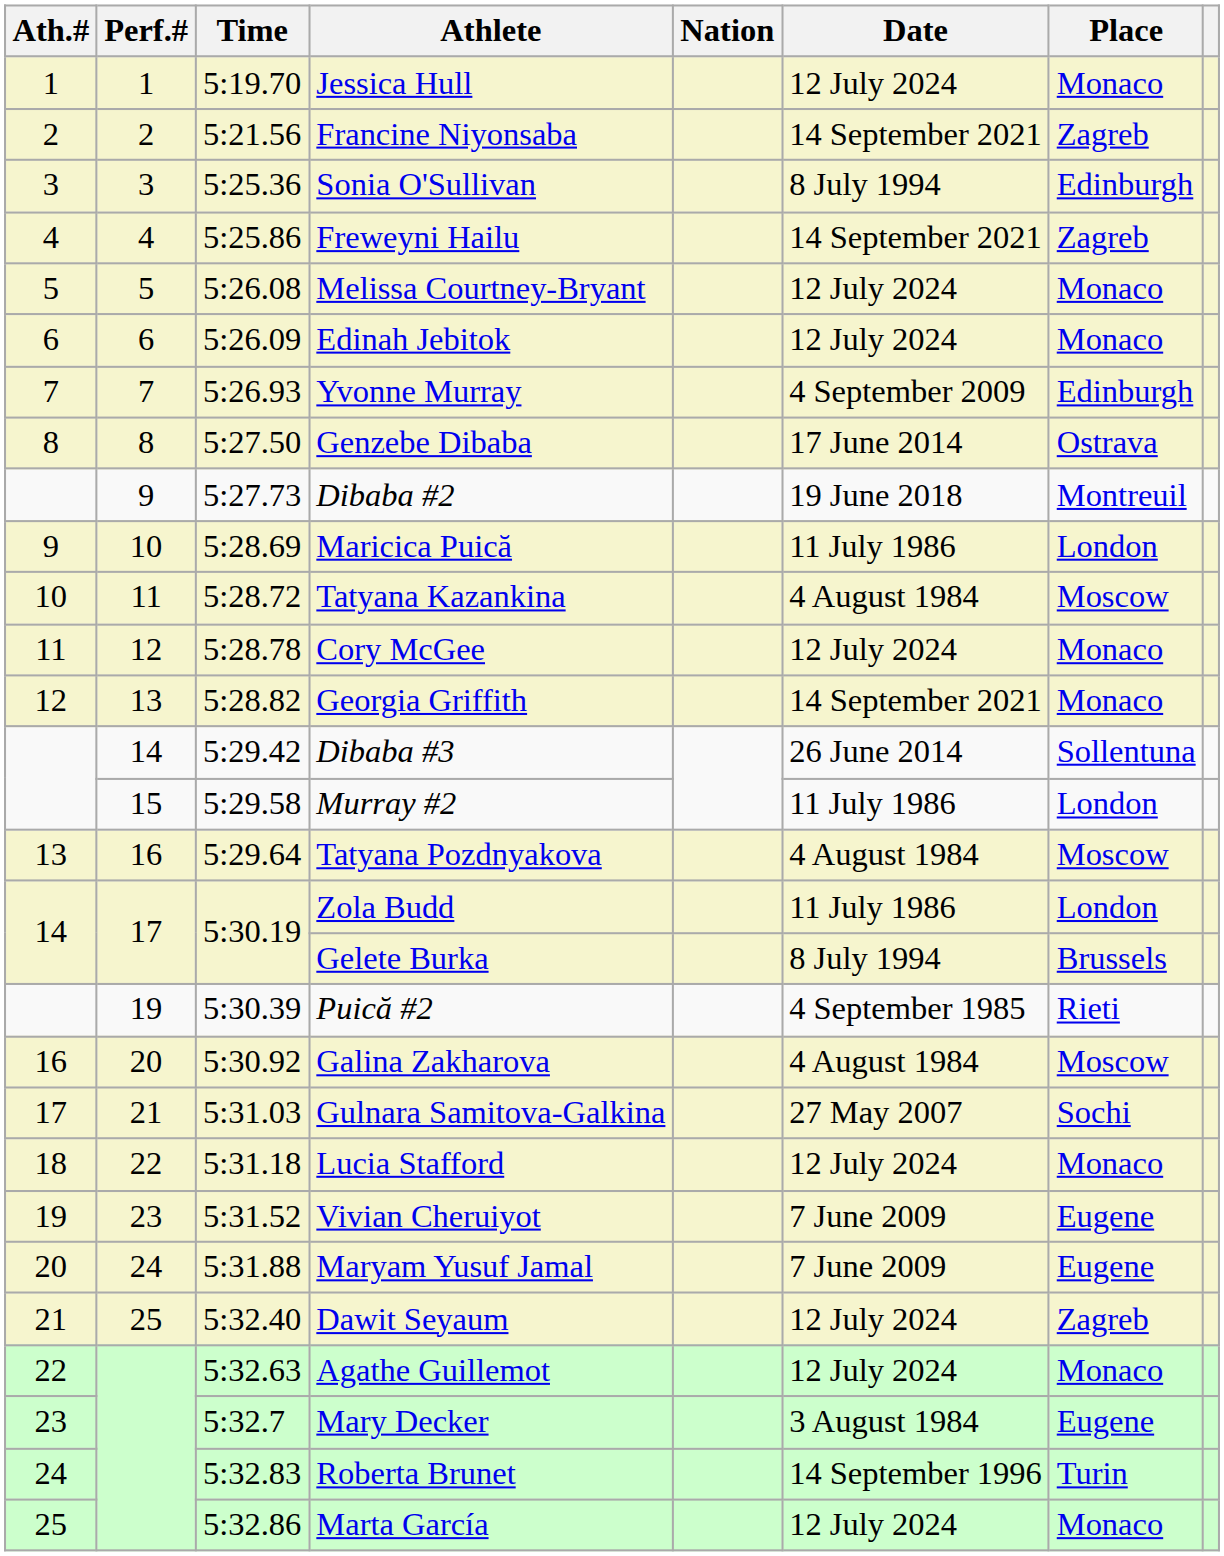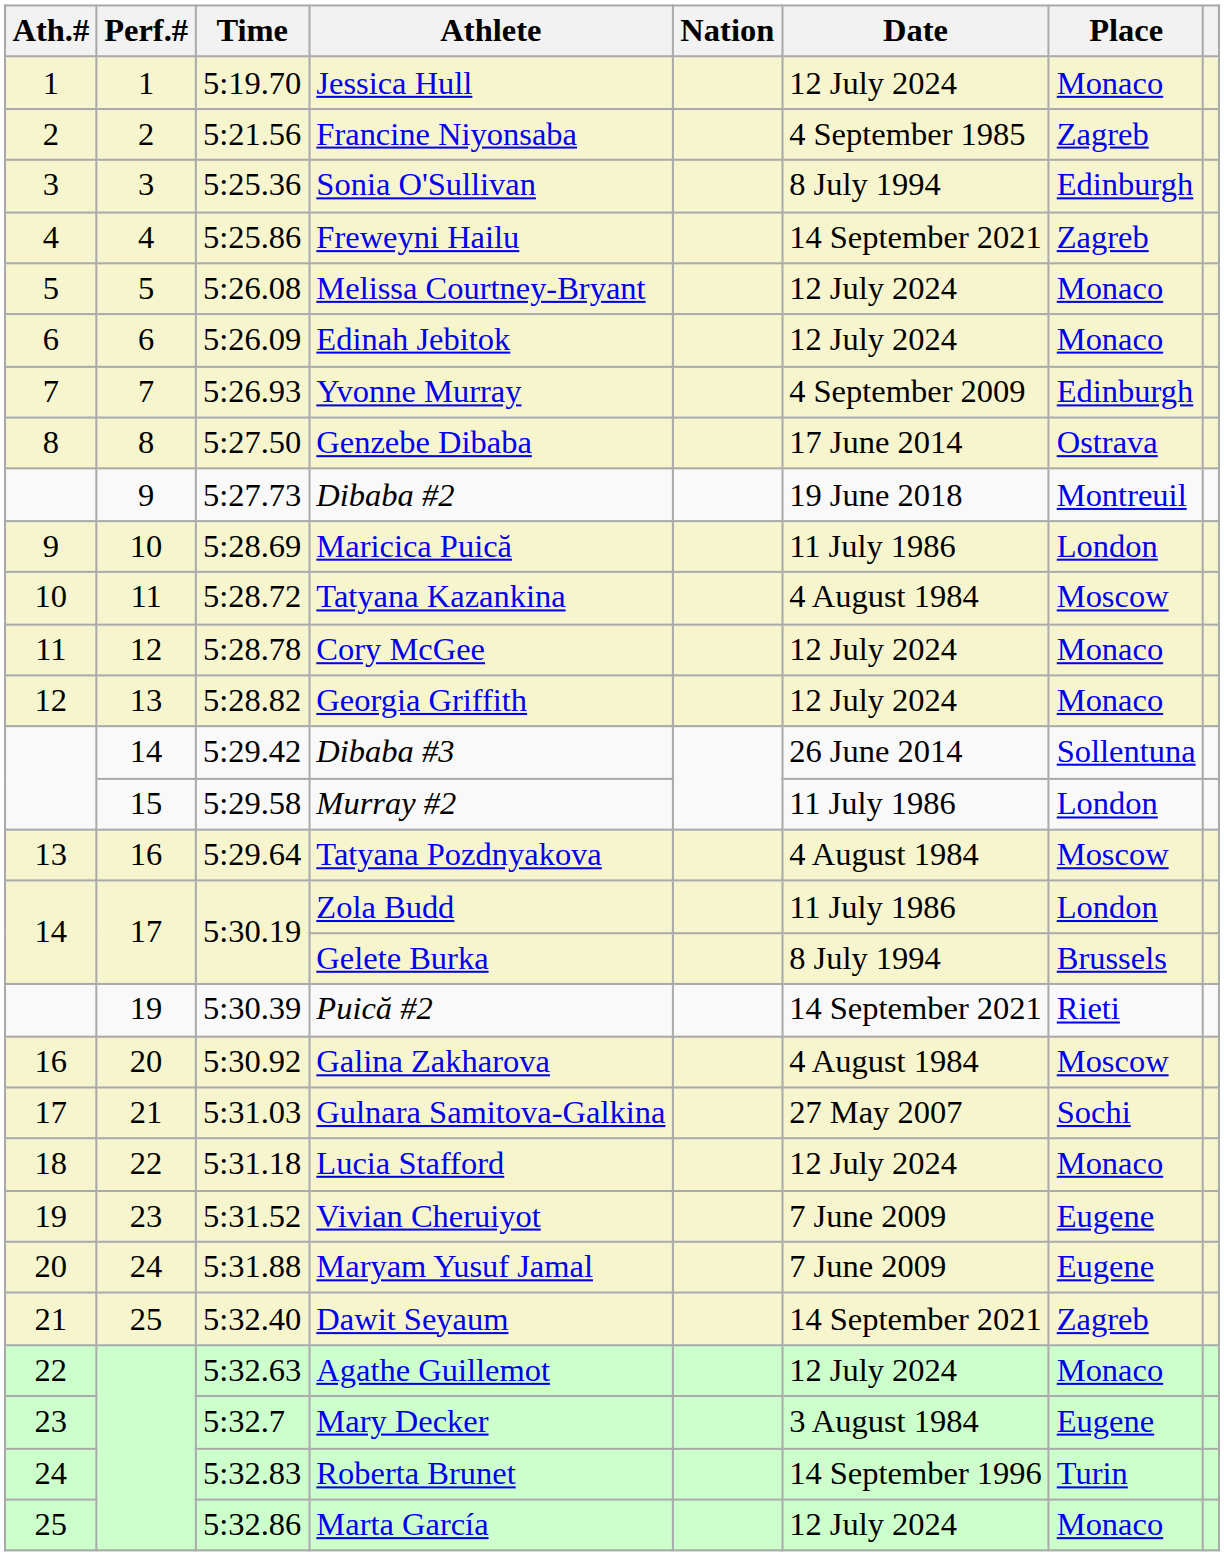(915, 133) 14 September 2021 -> (907, 133) 4 September 1985
(915, 700) 14 September 2021 -> (873, 700) 12 July 2024
(907, 1009) 4 September 1985 -> (915, 1009) 14 September 2021
(873, 1318) 12 July 2024 -> (915, 1318) 14 September 2021
